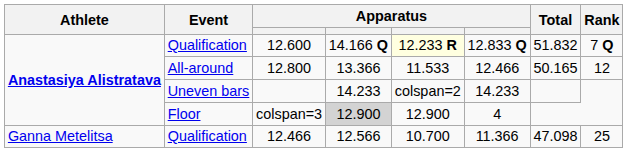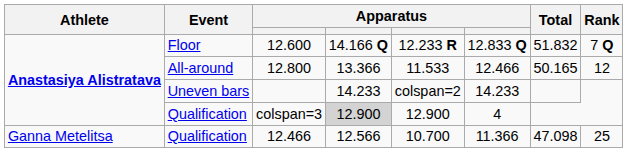(207, 45) Qualification -> (184, 45) Floor
(428, 45) lightyellow background -> (428, 45) no background
(184, 114) Floor -> (207, 114) Qualification
